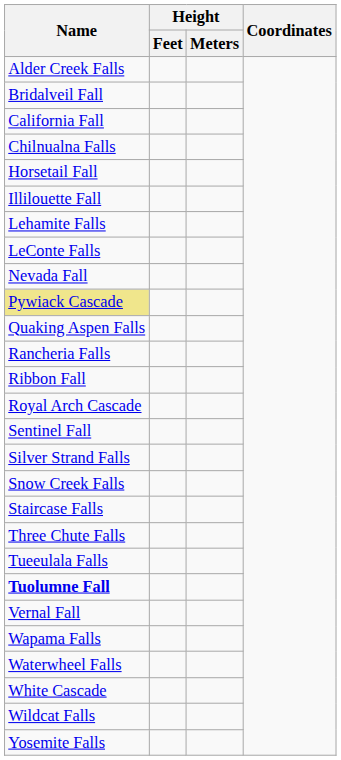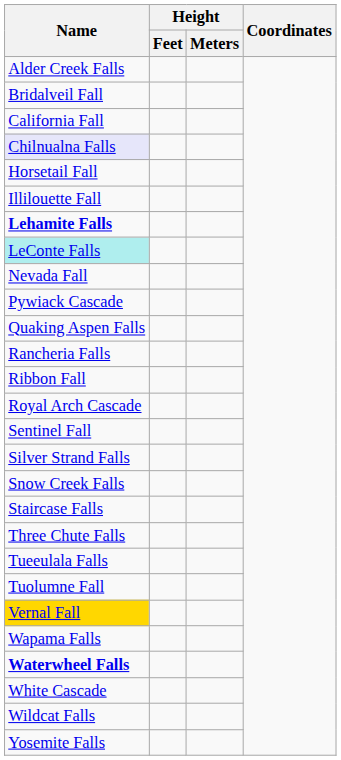(62, 146) no background -> (62, 146) lavender background
(57, 224) normal -> (60, 224) bold
(54, 250) no background -> (54, 250) paleturquoise background
(66, 302) khaki background -> (66, 302) no background
(59, 586) bold -> (56, 586) normal
(44, 612) no background -> (44, 612) gold background
(65, 664) normal -> (69, 664) bold
